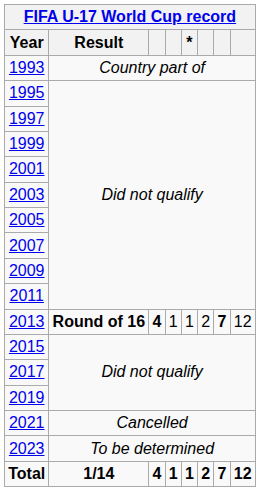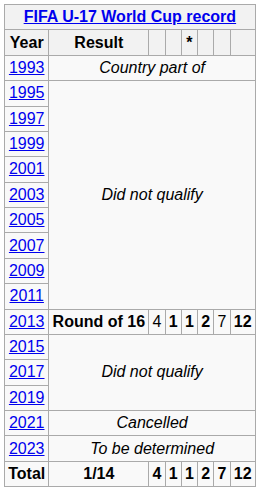(157, 321) bold -> (157, 321) normal
(173, 321) normal -> (173, 321) bold
(189, 321) normal -> (189, 321) bold
(206, 321) normal -> (206, 321) bold
(222, 321) bold -> (222, 321) normal
(243, 321) normal -> (243, 321) bold
